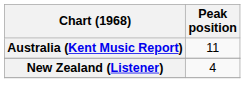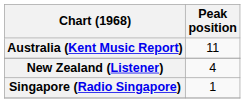+ row: (95, 87)
